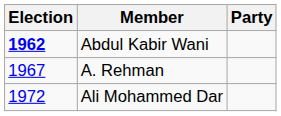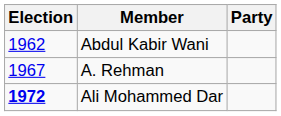(27, 44) bold -> (27, 44) normal
(27, 96) normal -> (27, 96) bold
